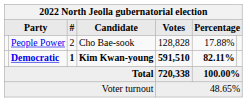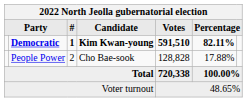rows swapped: (35, 58) <-> (38, 43)
